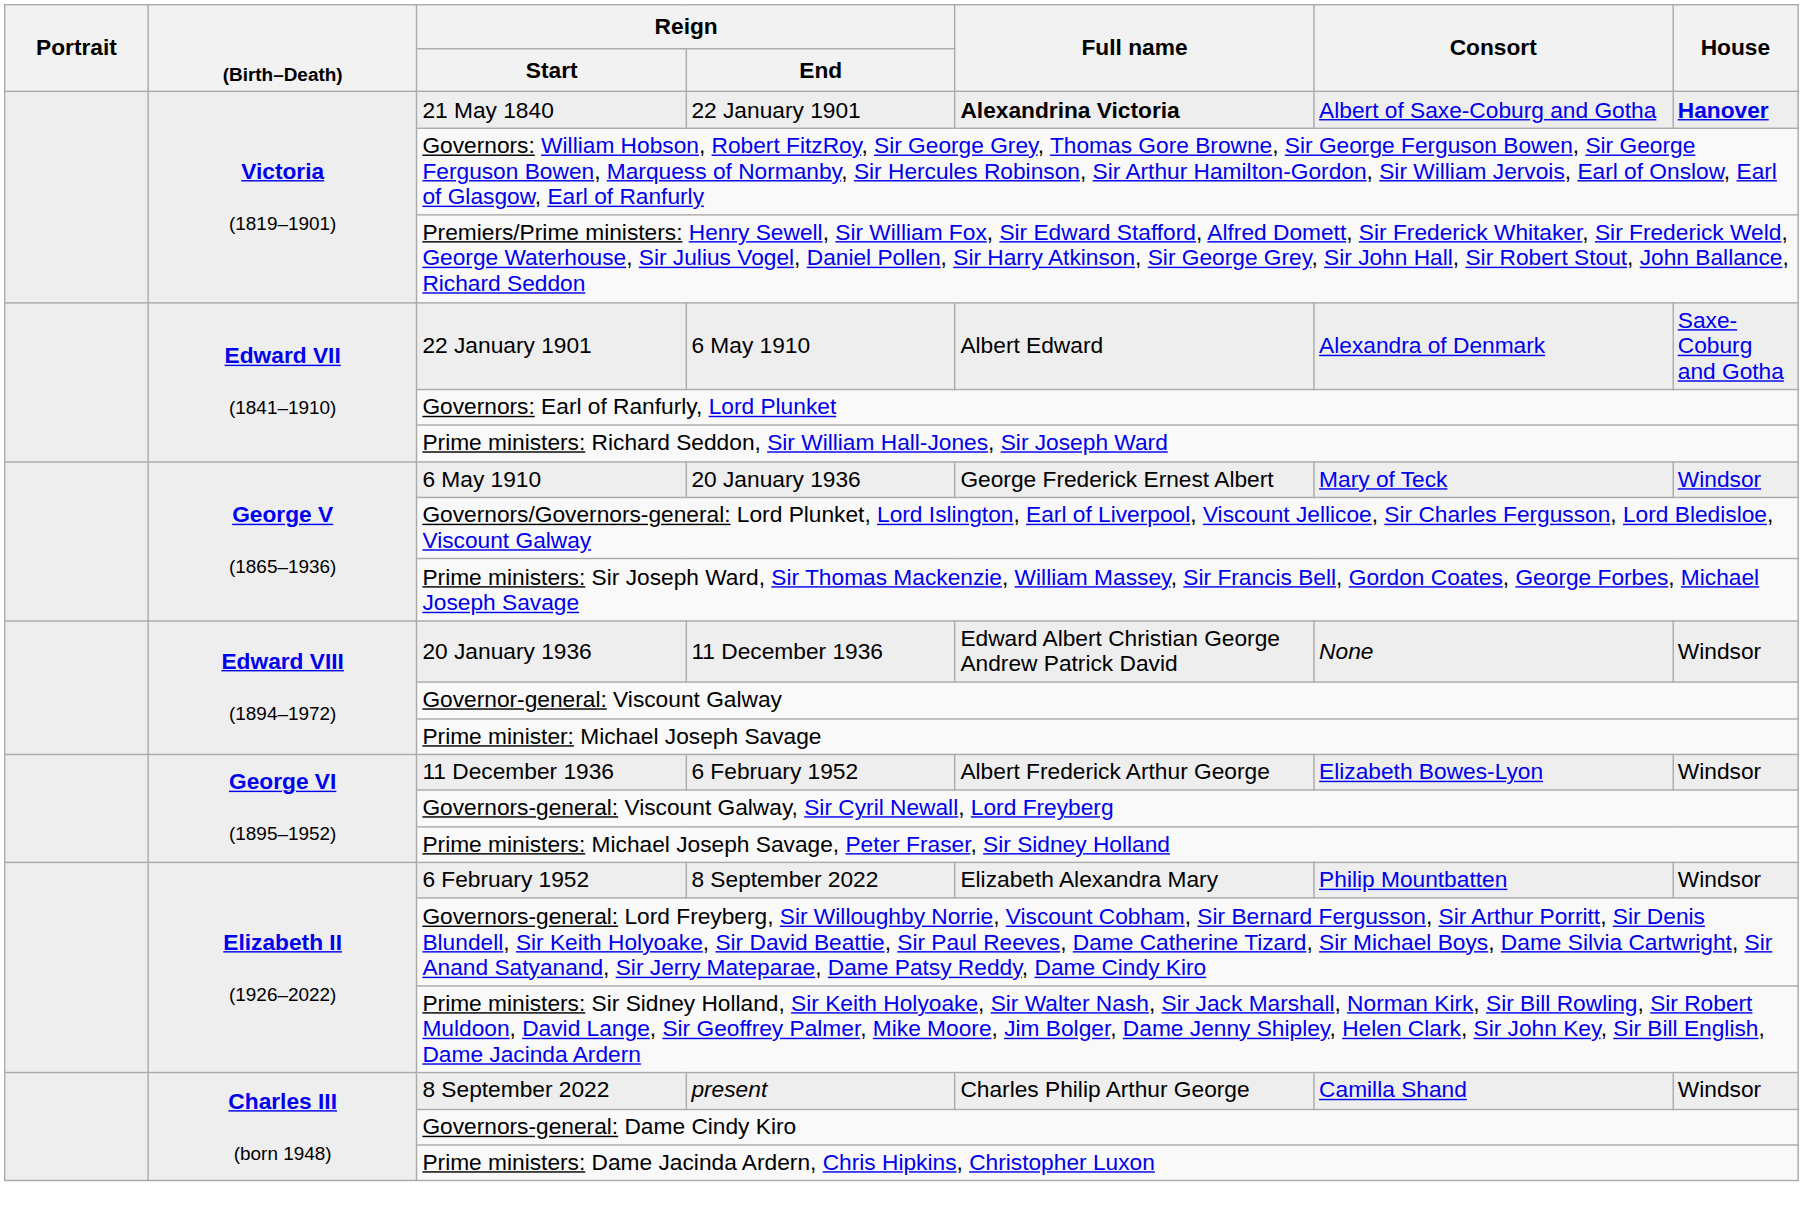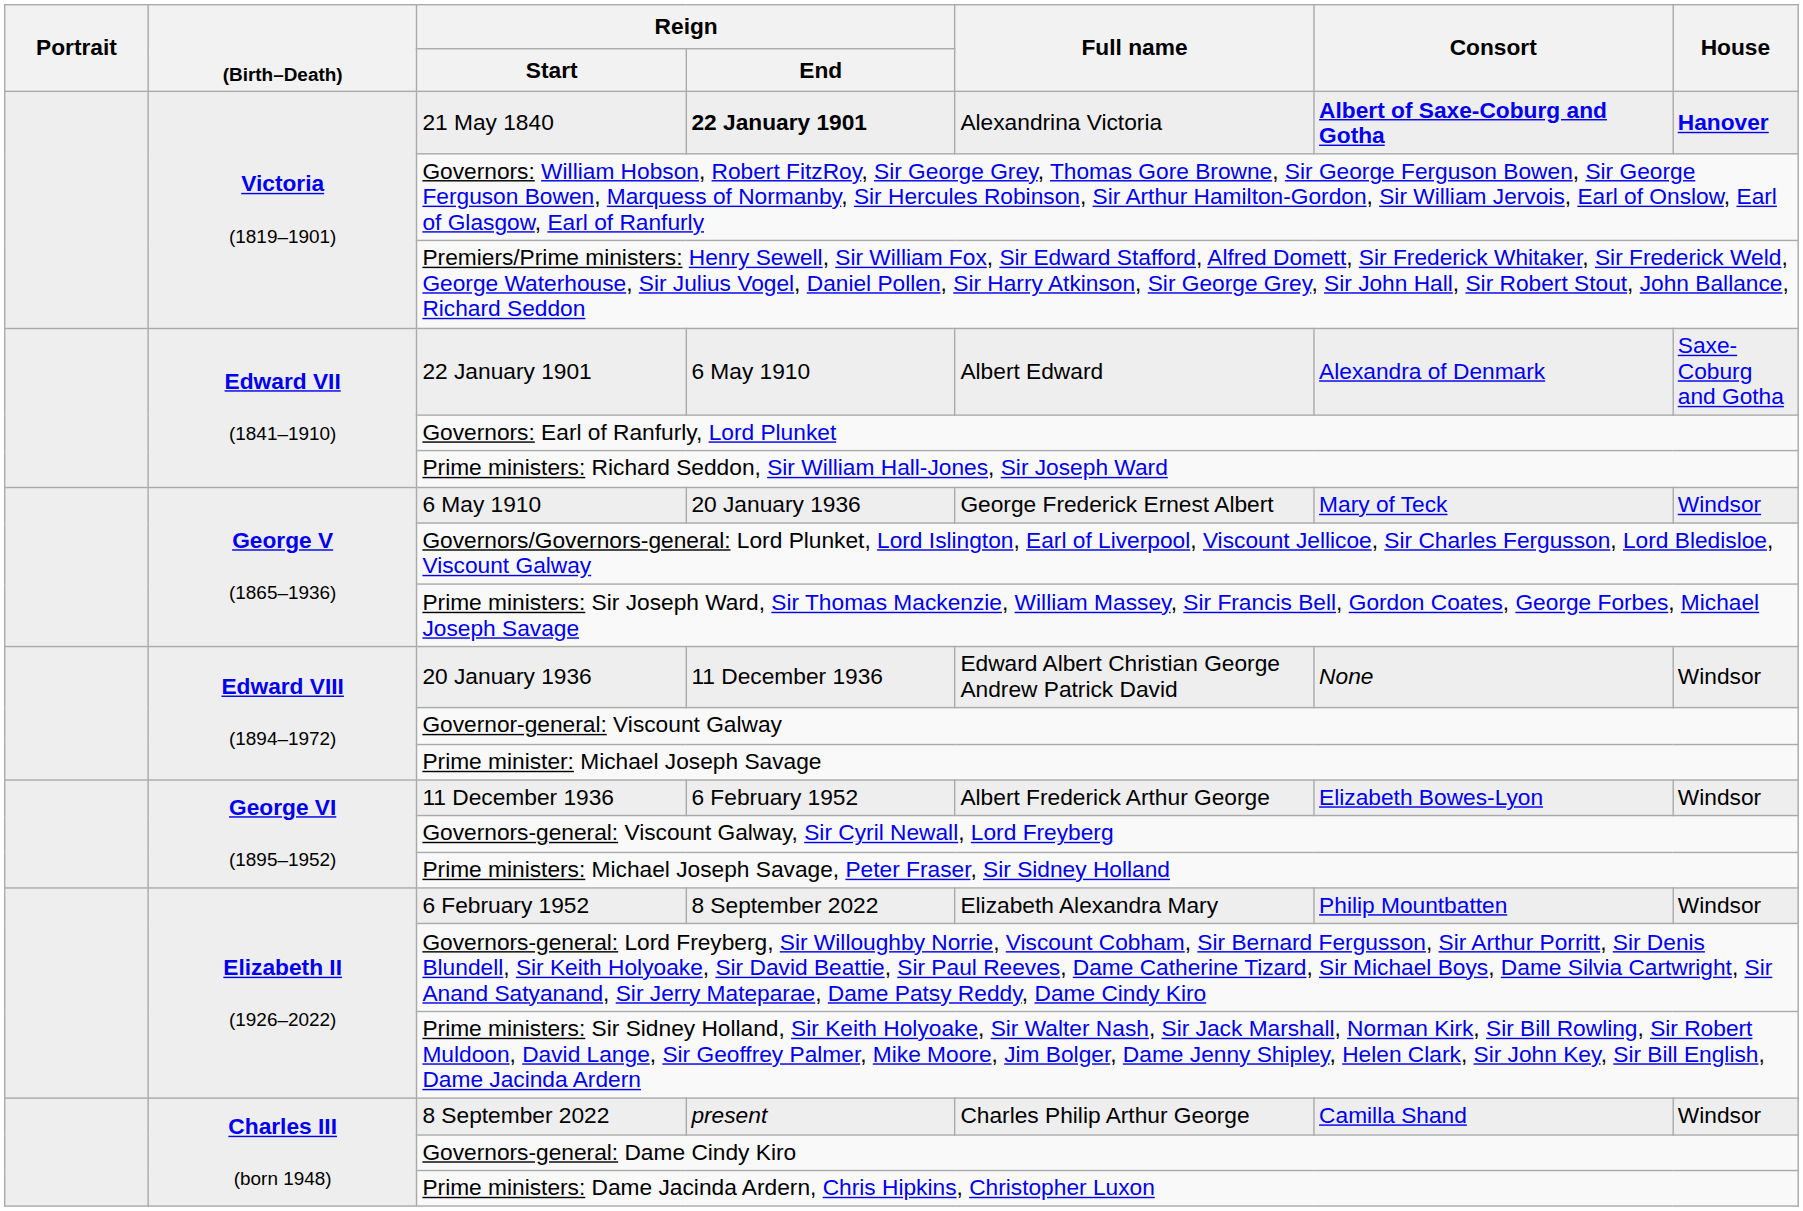(776, 109) normal -> (779, 122) bold
(1070, 109) bold -> (1061, 122) normal
(1488, 109) normal -> (1463, 122) bold
